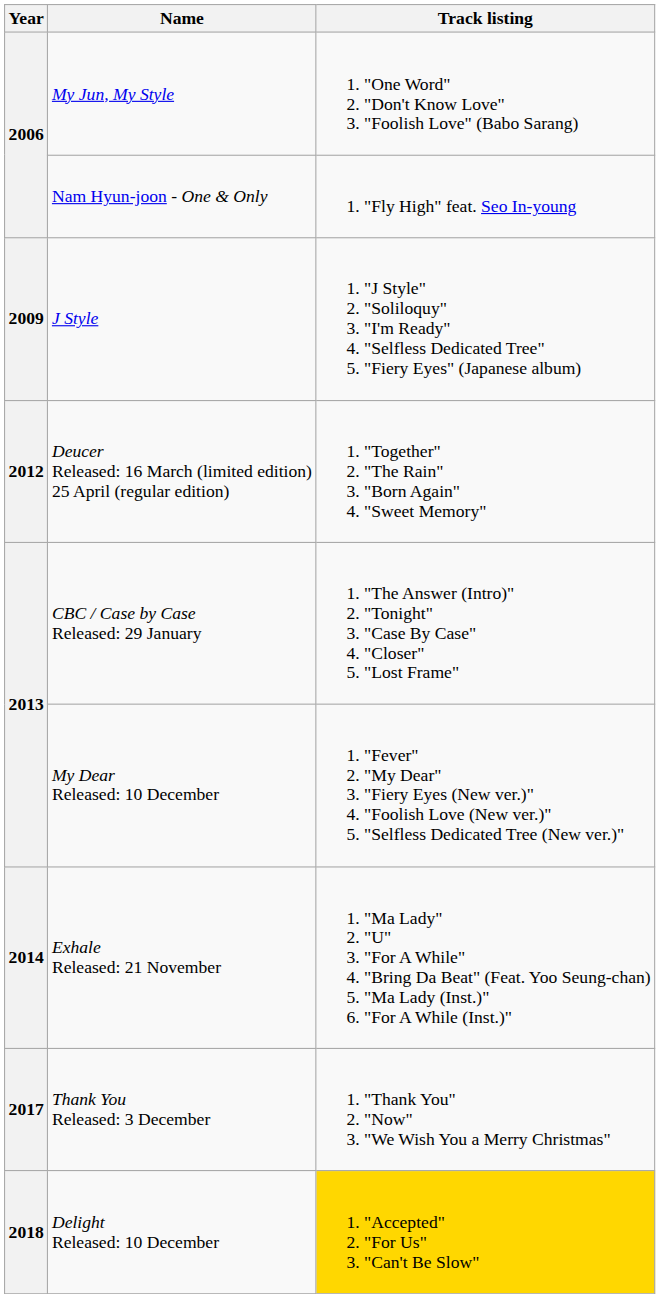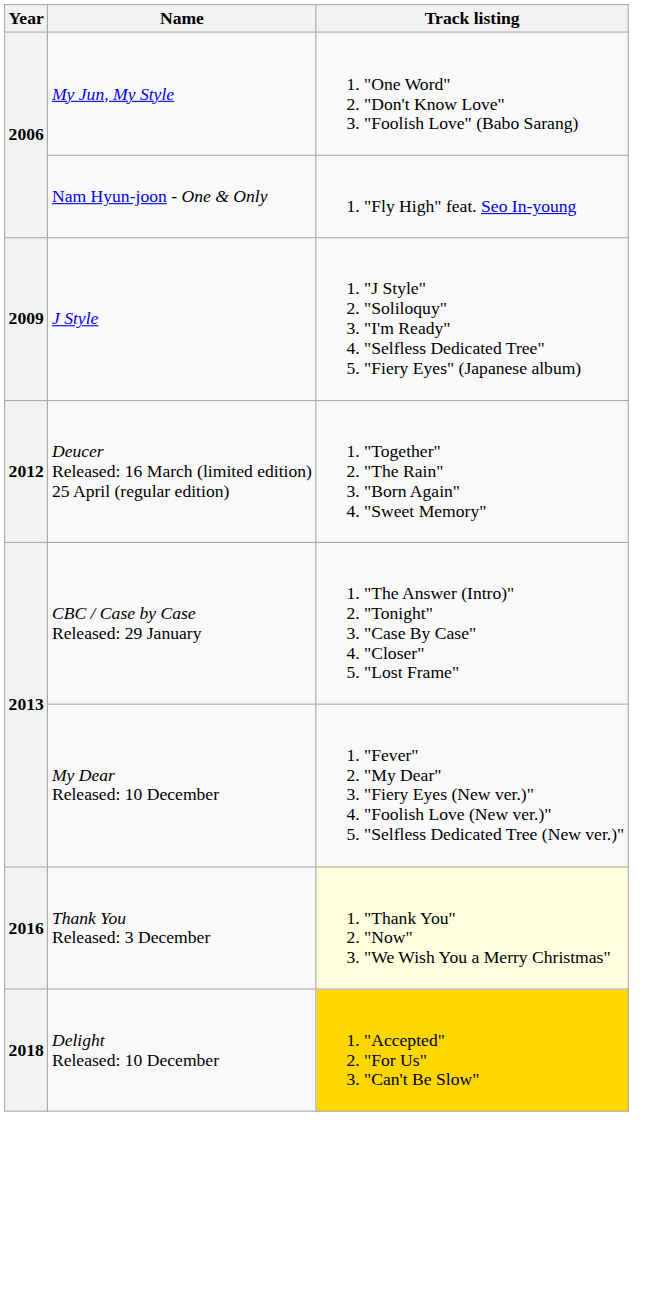- row: (136, 957)
(26, 1109) 2017 -> (26, 927) 2016
(485, 1120) no background -> (472, 938) lightyellow background
